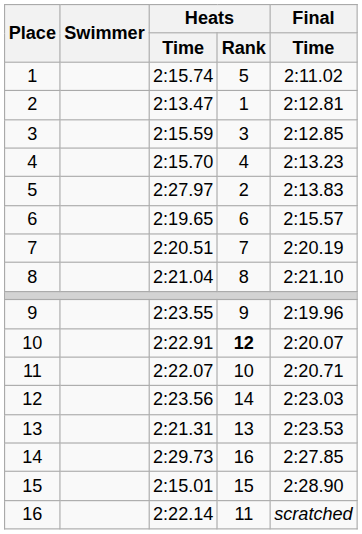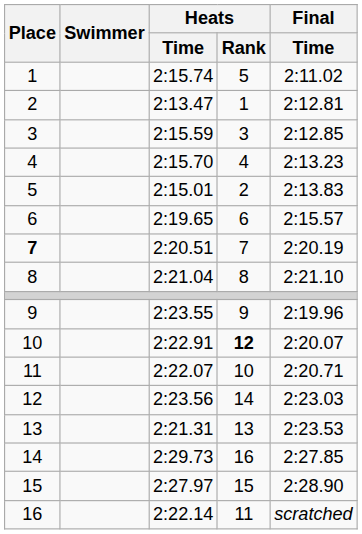(183, 190) 2:27.97 -> (183, 190) 2:15.01
(32, 248) normal -> (32, 248) bold
(183, 485) 2:15.01 -> (183, 485) 2:27.97
